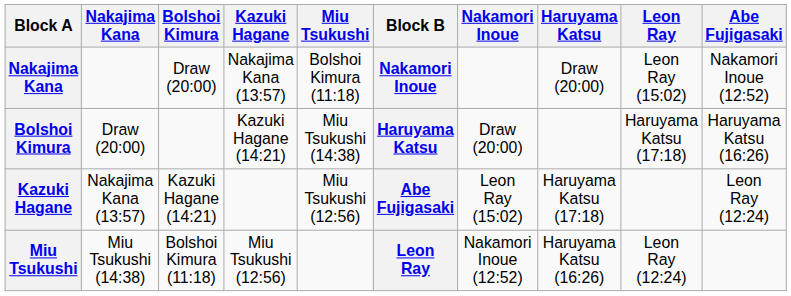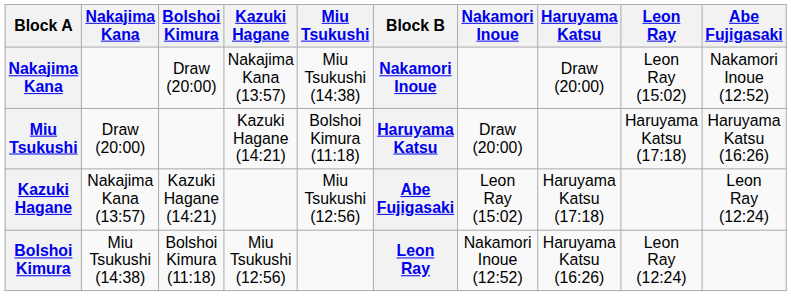(335, 77) Bolshoi Kimura (11:18) -> (335, 77) Miu Tsukushi (14:38)
(43, 138) Bolshoi Kimura -> (43, 138) Miu Tsukushi
(335, 138) Miu Tsukushi (14:38) -> (335, 138) Bolshoi Kimura (11:18)
(43, 260) Miu Tsukushi -> (43, 260) Bolshoi Kimura
